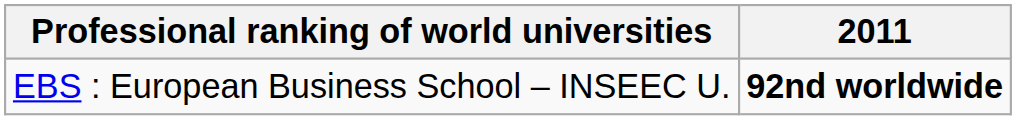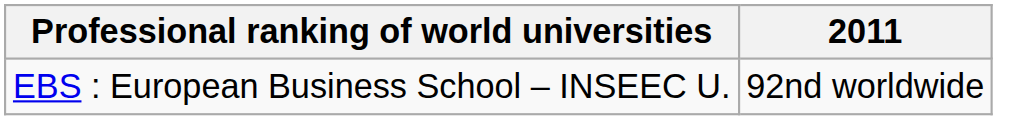(875, 85) bold -> (865, 85) normal
